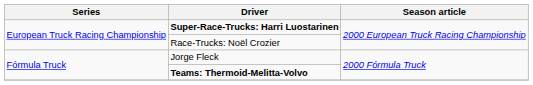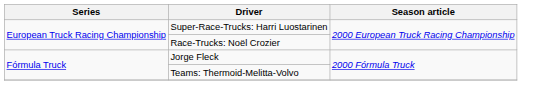(255, 27) bold -> (249, 27) normal
(239, 72) bold -> (235, 72) normal
